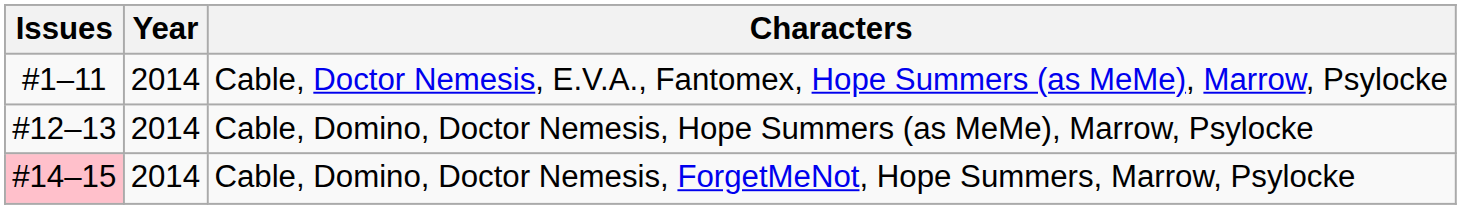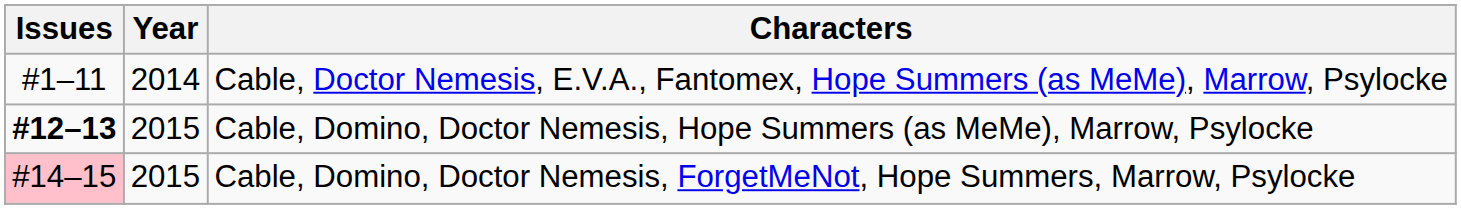(64, 128) normal -> (64, 128) bold
(165, 128) 2014 -> (165, 128) 2015
(165, 177) 2014 -> (165, 177) 2015
